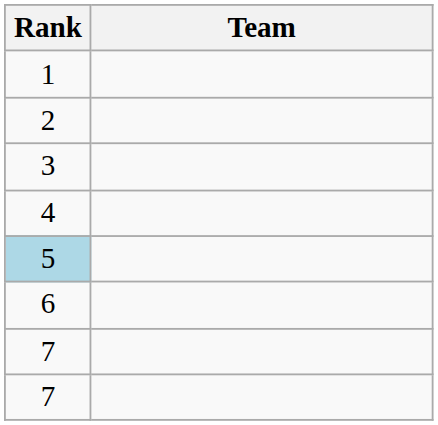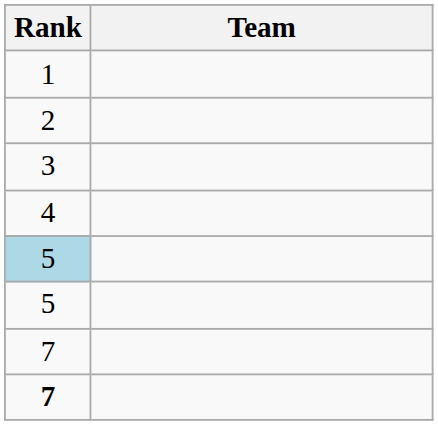(48, 304) 6 -> (48, 304) 5
(48, 397) normal -> (48, 397) bold
